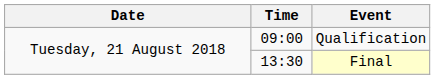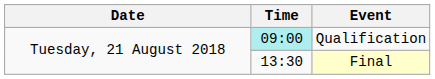(282, 39) no background -> (282, 39) paleturquoise background
